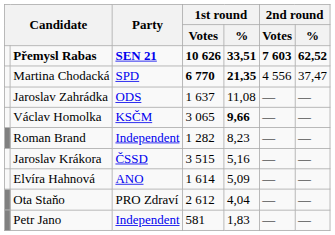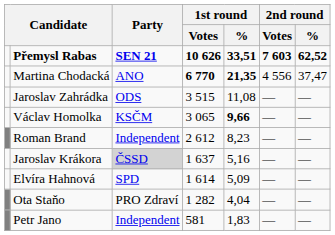(127, 76) SPD -> (129, 76) ANO
(200, 96) 1 637 -> (200, 96) 3 515
(200, 138) 1 282 -> (200, 138) 2 612
(132, 158) no background -> (132, 158) lightgrey background
(200, 158) 3 515 -> (200, 158) 1 637
(129, 179) ANO -> (127, 179) SPD
(200, 199) 2 612 -> (200, 199) 1 282
